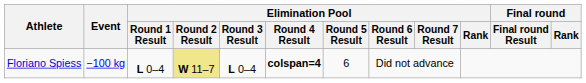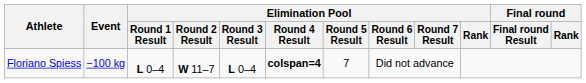(196, 70) khaki background -> (196, 70) no background
(346, 64) 6 -> (346, 64) 7
